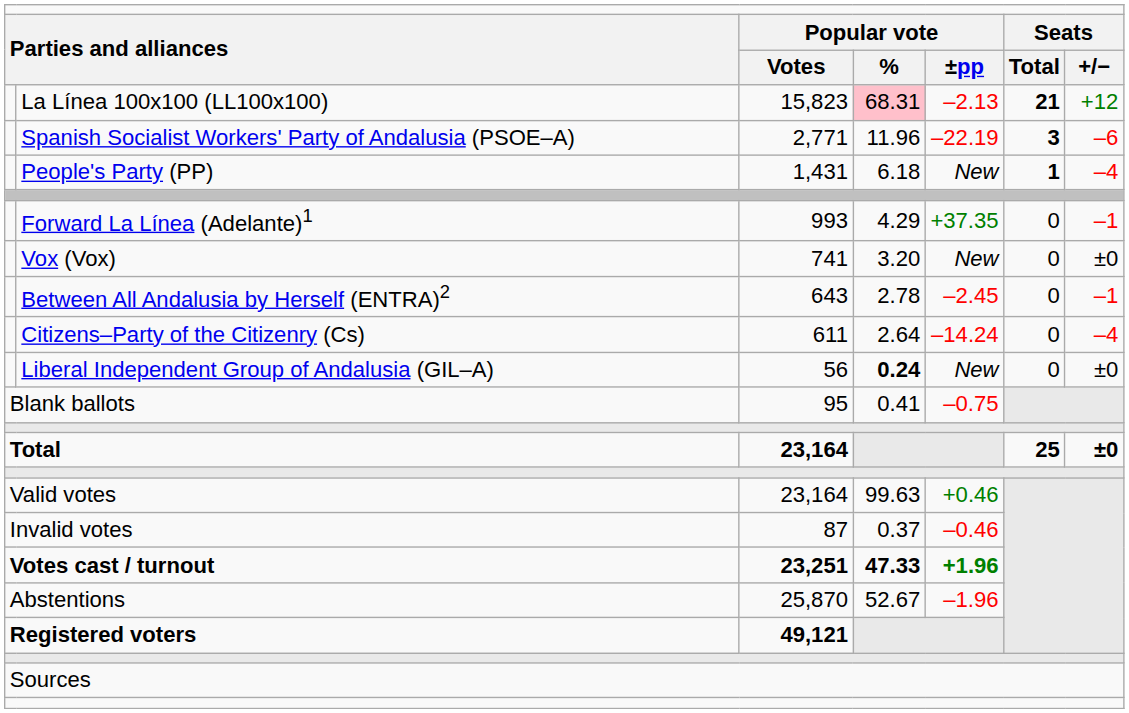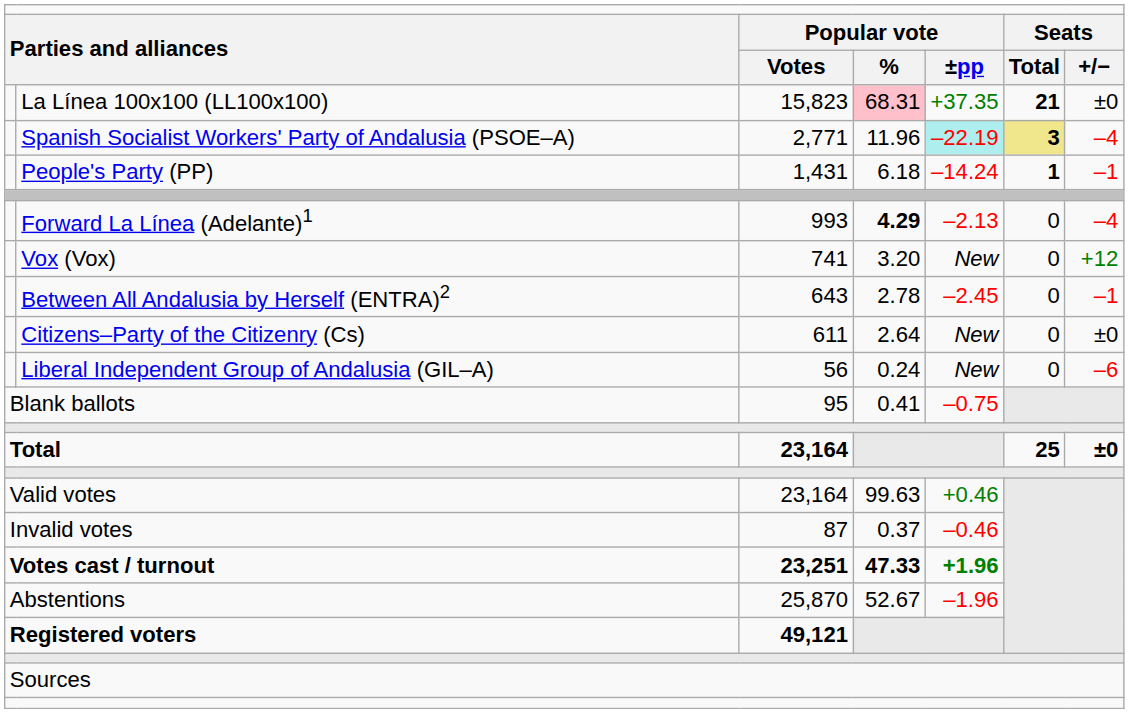(971, 102) –2.13 -> (964, 102) +37.35
(1100, 102) +12 -> (1106, 102) ±0
(965, 137) no background -> (965, 137) paleturquoise background
(1054, 137) no background -> (1054, 137) khaki background
(1106, 137) –6 -> (1106, 137) –4
(976, 172) New -> (965, 172) –14.24
(1106, 172) –4 -> (1106, 172) –1
(899, 220) normal -> (899, 220) bold
(964, 220) +37.35 -> (971, 220) –2.13
(1106, 220) –1 -> (1106, 220) –4
(1106, 258) ±0 -> (1100, 258) +12
(965, 334) –14.24 -> (976, 334) New
(1106, 334) –4 -> (1106, 334) ±0
(899, 369) bold -> (899, 369) normal
(1106, 369) ±0 -> (1106, 369) –6
